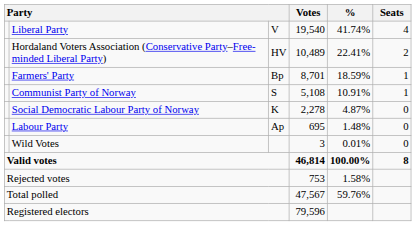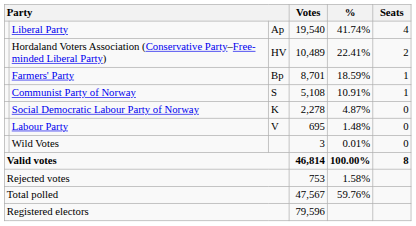(275, 30) V -> (278, 30) Ap
(278, 127) Ap -> (275, 127) V
